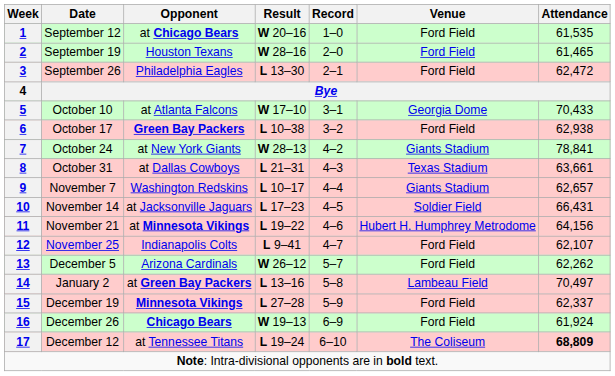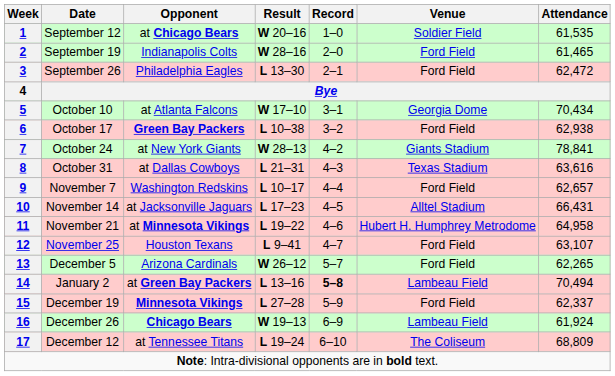(448, 33) Ford Field -> (448, 33) Soldier Field
(189, 52) Houston Texans -> (189, 52) Indianapolis Colts
(575, 110) 70,433 -> (575, 110) 70,434
(575, 168) 63,661 -> (575, 168) 63,616
(448, 187) Giants Stadium -> (448, 187) Ford Field
(448, 206) Soldier Field -> (448, 206) Alltel Stadium
(575, 226) 64,156 -> (575, 226) 64,958
(189, 245) Indianapolis Colts -> (189, 245) Houston Texans
(575, 245) 62,107 -> (575, 245) 63,107
(575, 264) 62,262 -> (575, 264) 62,265
(333, 284) normal -> (333, 284) bold
(575, 284) 70,497 -> (575, 284) 70,494
(448, 322) Ford Field -> (448, 322) Lambeau Field
(575, 341) bold -> (575, 341) normal
